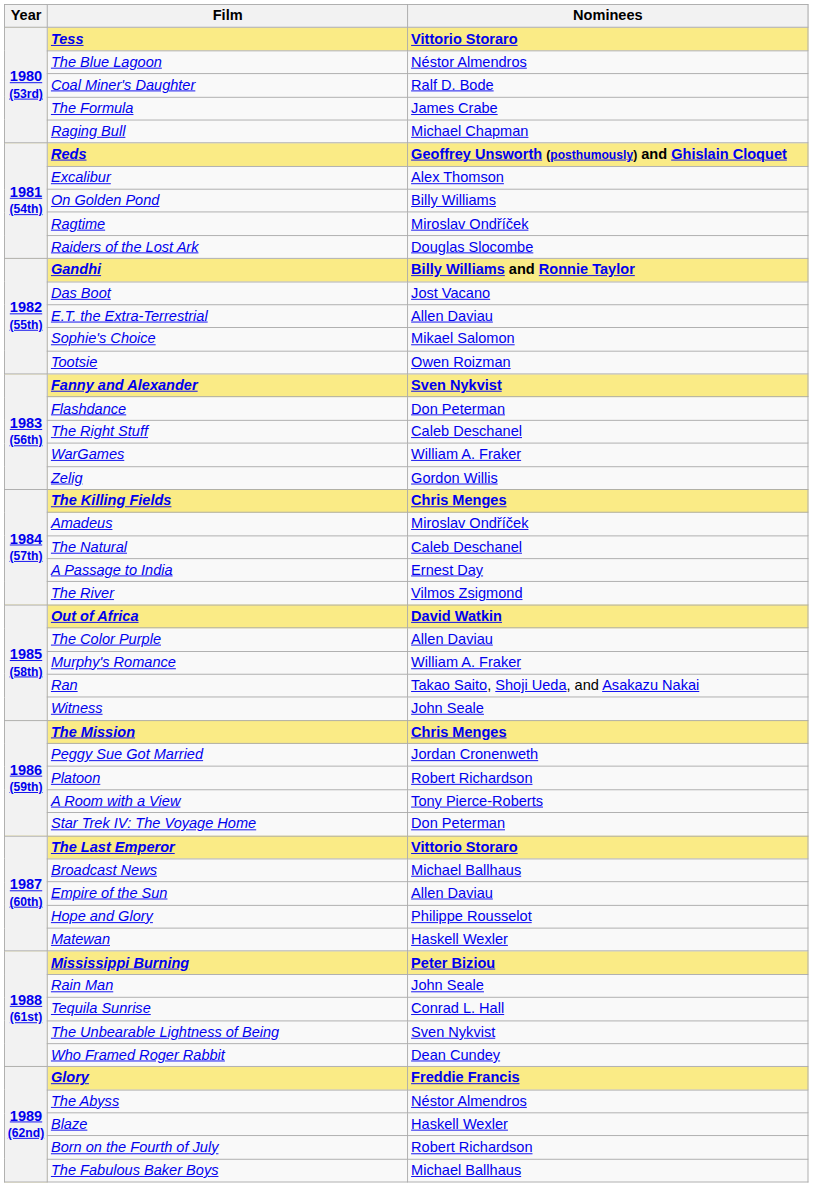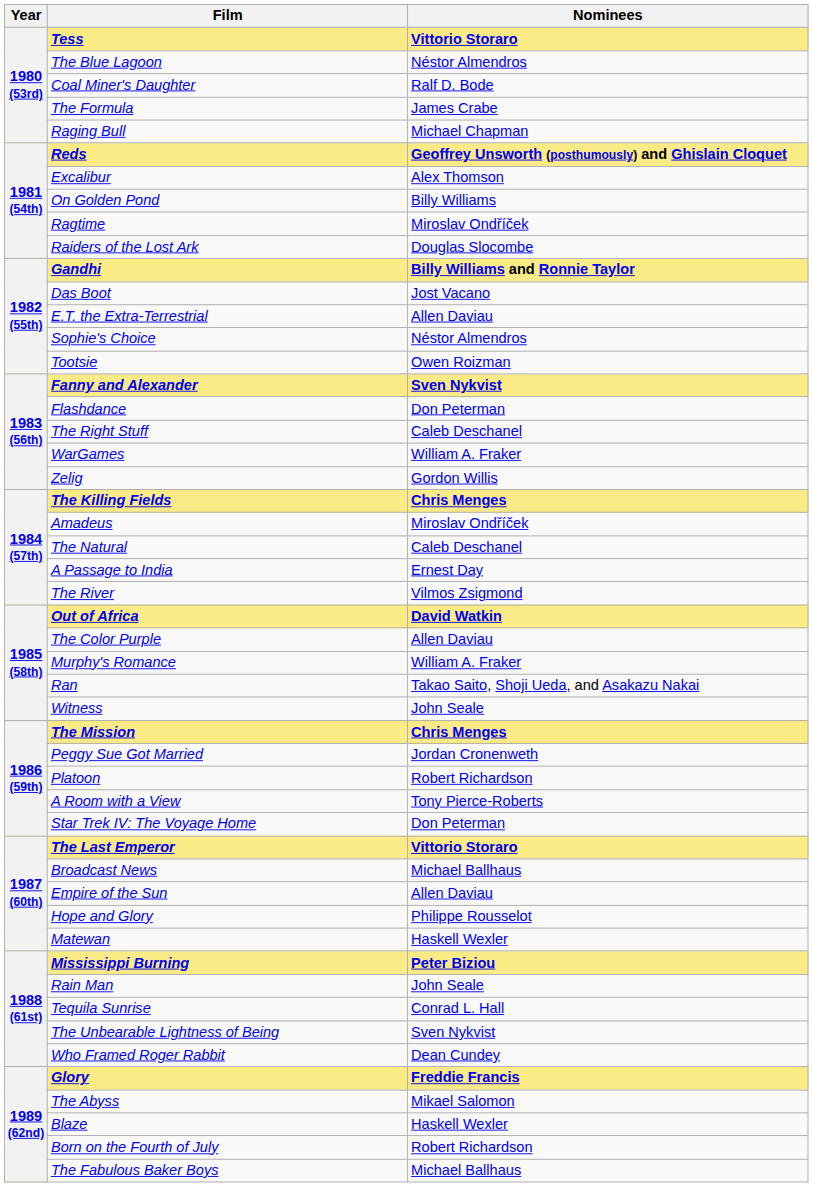(463, 339) Mikael Salomon -> (469, 339) Néstor Almendros
(469, 1101) Néstor Almendros -> (463, 1101) Mikael Salomon
